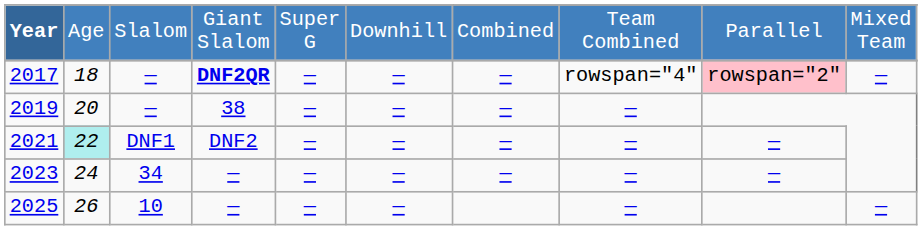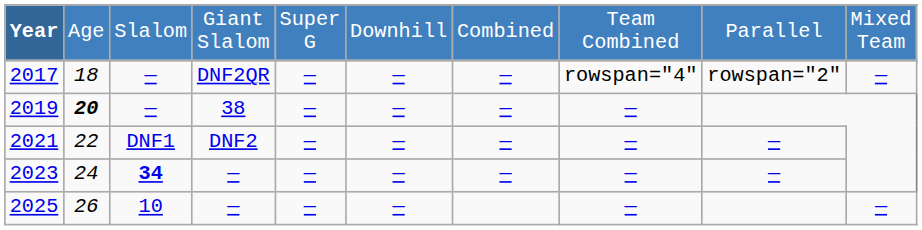(233, 77) bold -> (233, 77) normal
(774, 77) pink background -> (774, 77) no background
(86, 110) normal -> (86, 110) bold
(86, 143) paleturquoise background -> (86, 143) no background
(151, 175) normal -> (151, 175) bold
